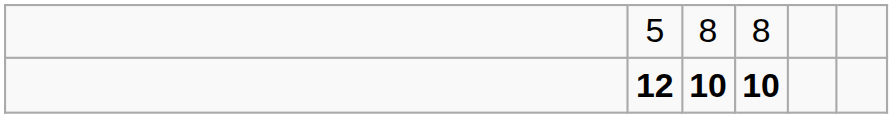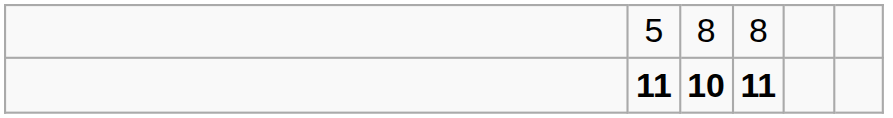(655, 84) 12 -> (654, 84) 11
(761, 84) 10 -> (758, 84) 11
